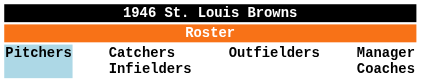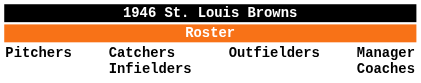(39, 54) lightblue background -> (39, 54) no background
